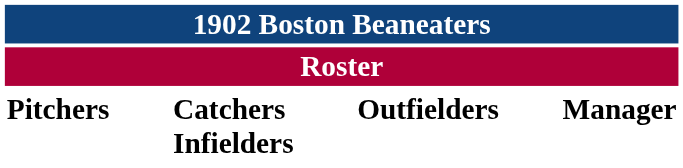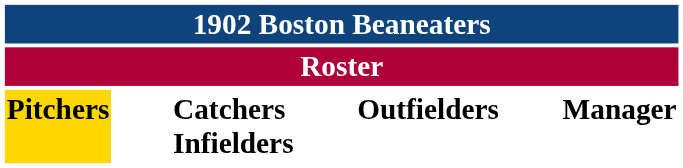(58, 108) no background -> (58, 108) gold background
